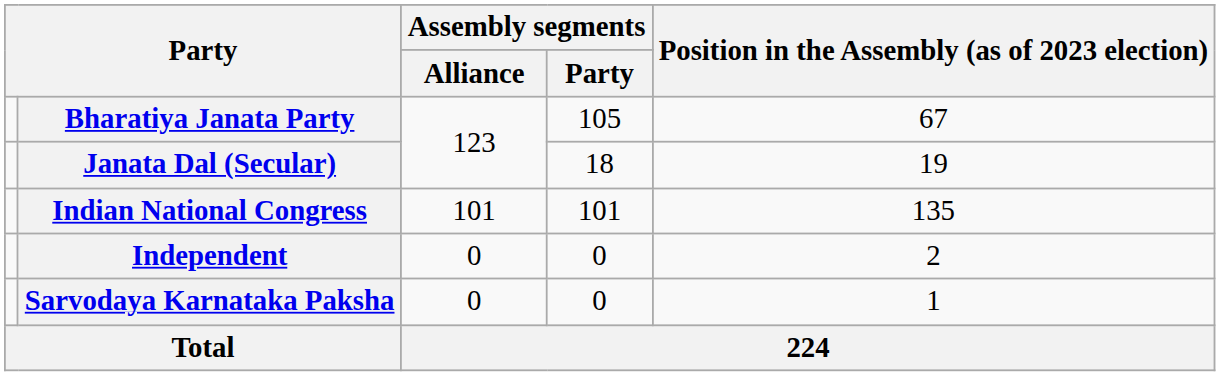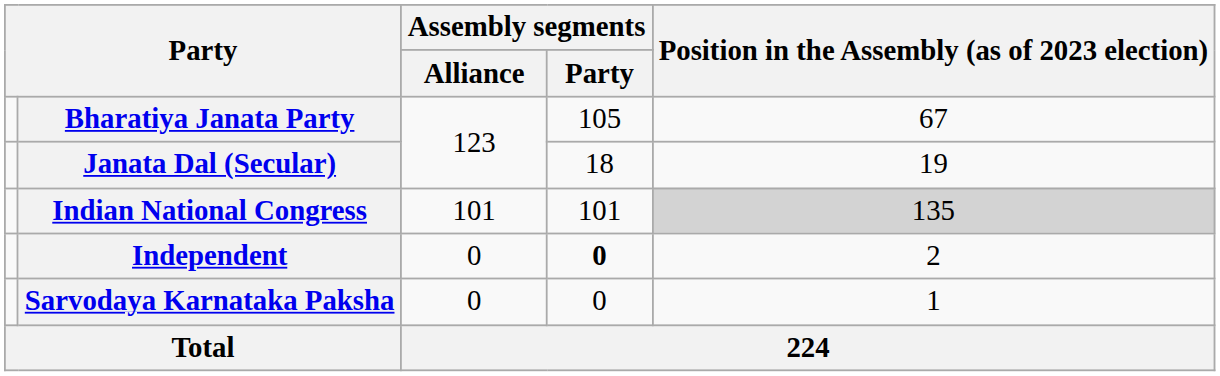(933, 210) no background -> (933, 210) lightgrey background
(600, 255) normal -> (600, 255) bold
